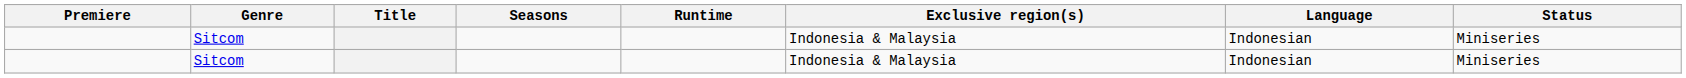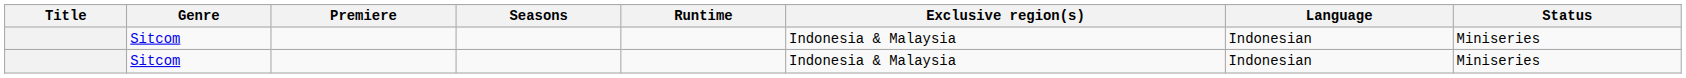columns swapped: (395, 16) <-> (97, 16)
